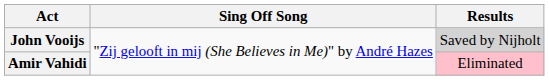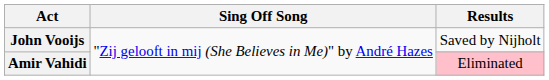(490, 39) lightgrey background -> (490, 39) no background
